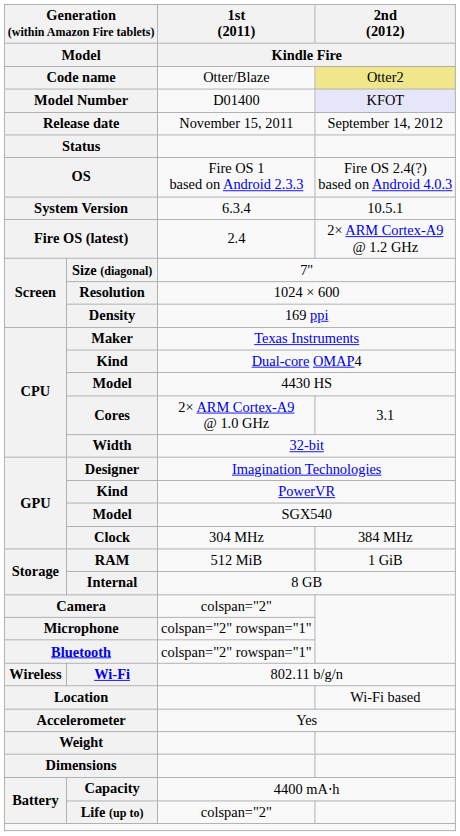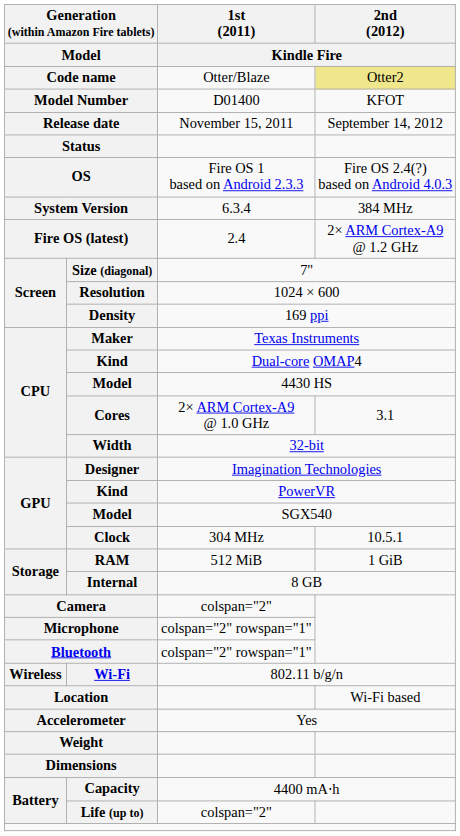(385, 100) lavender background -> (385, 100) no background
(385, 208) 10.5.1 -> (385, 208) 384 MHz
(385, 537) 384 MHz -> (385, 537) 10.5.1
